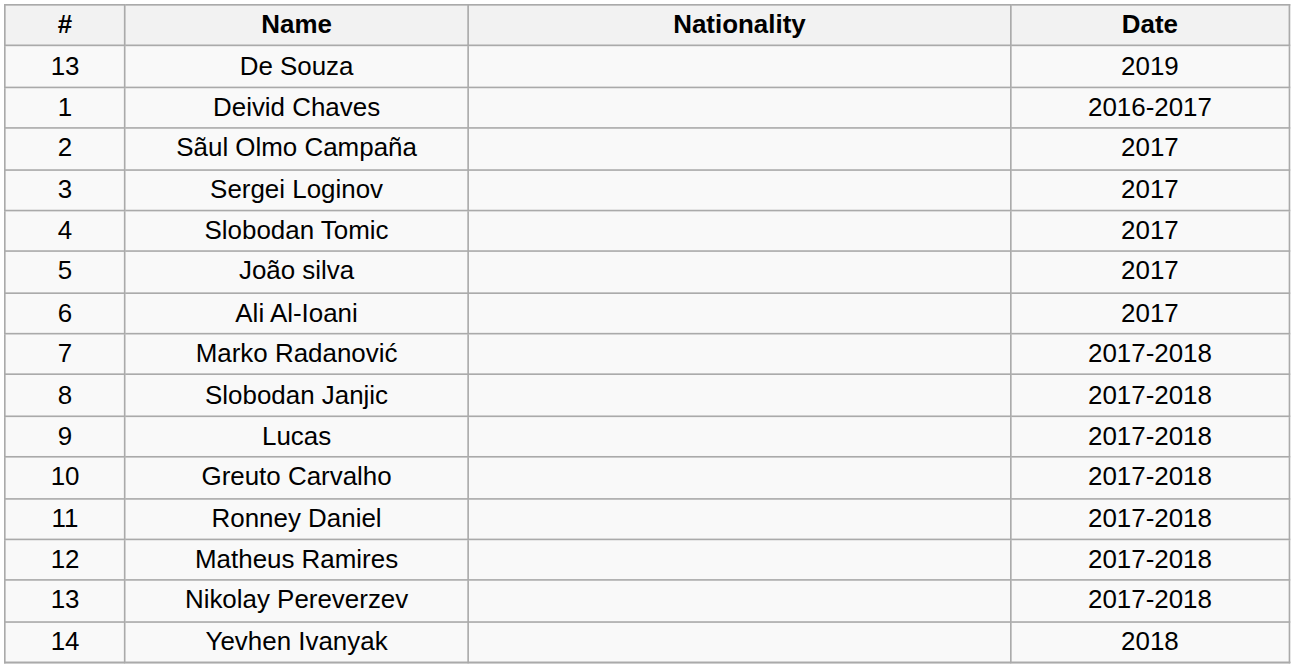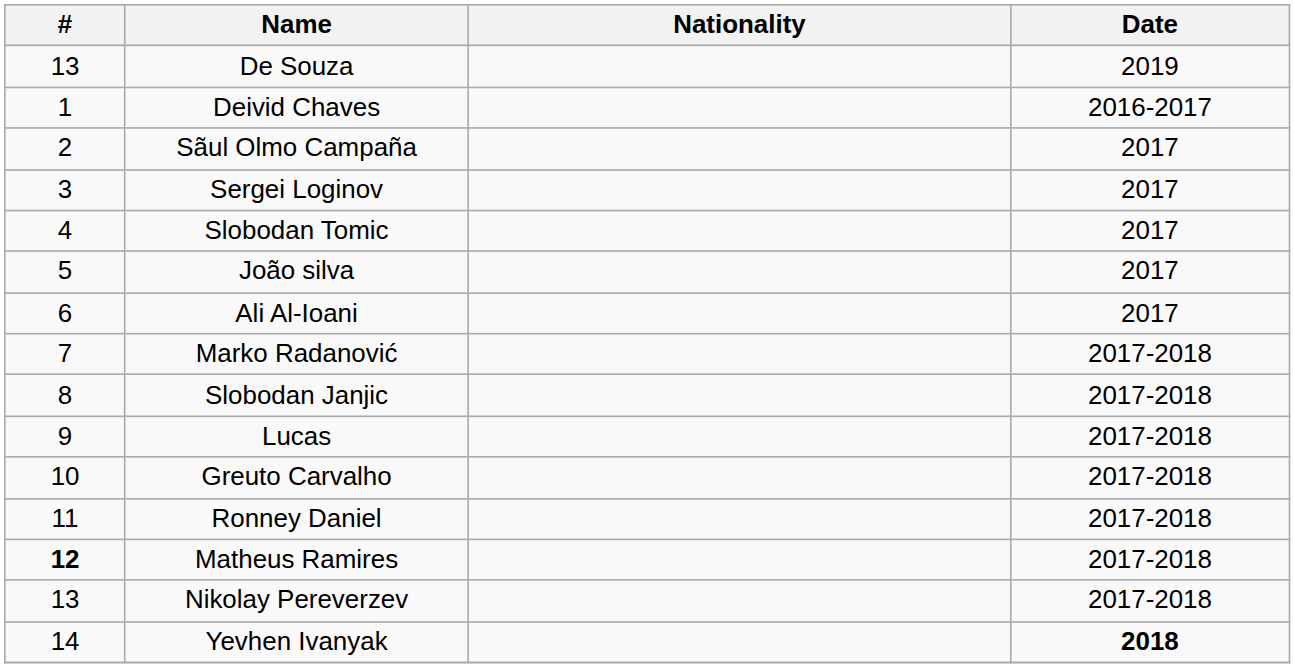(65, 559) normal -> (65, 559) bold
(1150, 641) normal -> (1150, 641) bold
